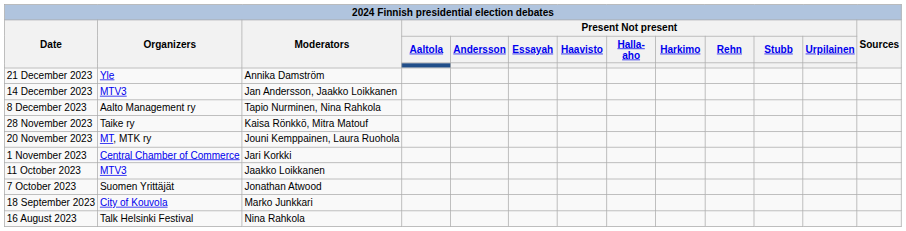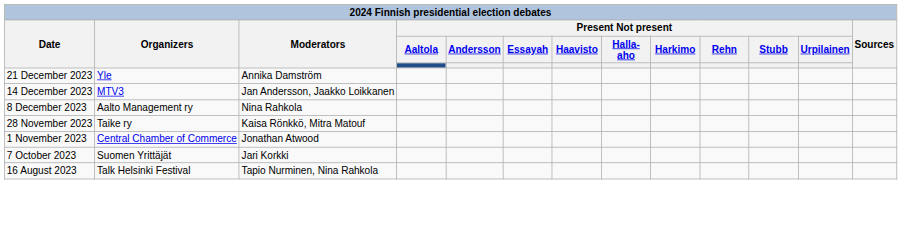(313, 107) Tapio Nurminen, Nina Rahkola -> (272, 107) Nina Rahkola
- row: (50, 139)
(268, 155) Jari Korkki -> (280, 139) Jonathan Atwood
- row: (44, 171)
(283, 186) Jonathan Atwood -> (265, 155) Jari Korkki
- row: (51, 202)
(275, 218) Nina Rahkola -> (310, 171) Tapio Nurminen, Nina Rahkola
